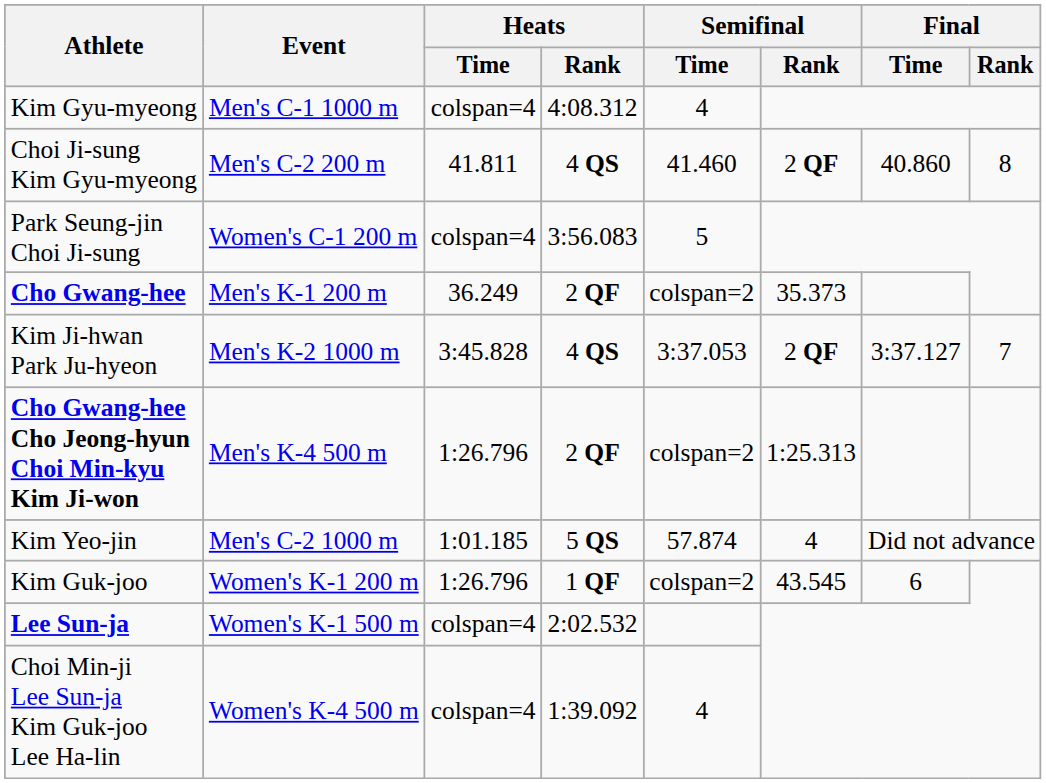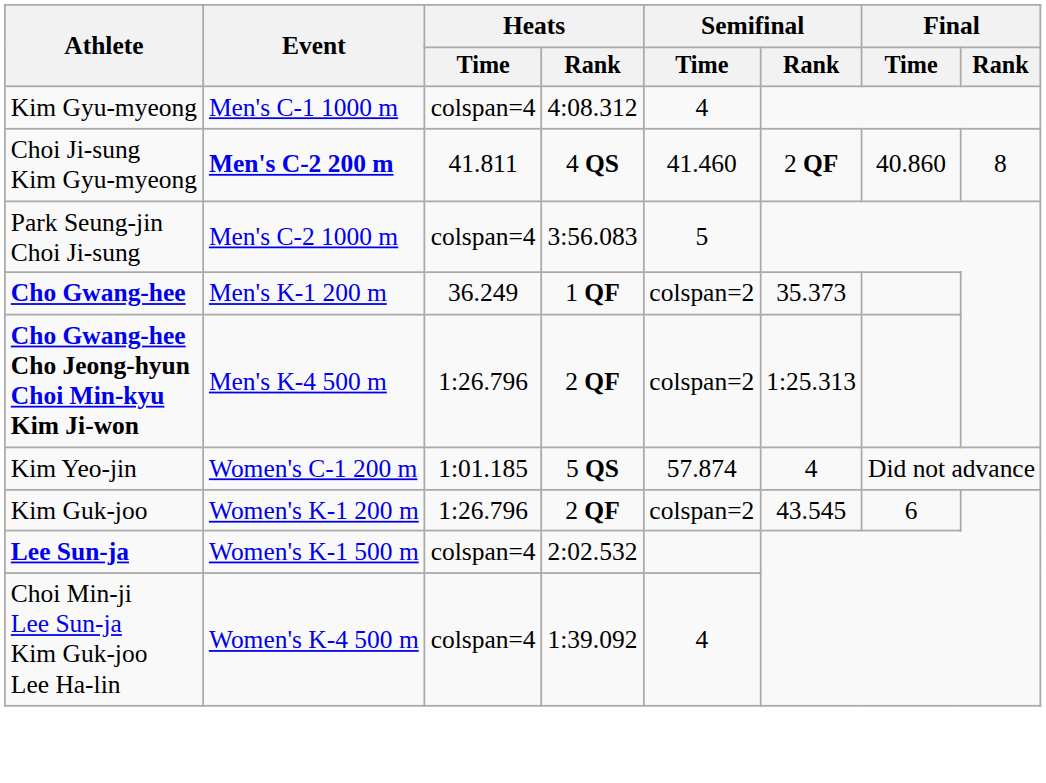(297, 164) normal -> (301, 164) bold
(313, 236) Women's C-1 200 m -> (304, 236) Men's C-2 1000 m
(592, 294) 2 QF -> (592, 294) 1 QF
- row: (84, 351)
(304, 540) Men's C-2 1000 m -> (313, 468) Women's C-1 200 m
(592, 582) 1 QF -> (592, 510) 2 QF
